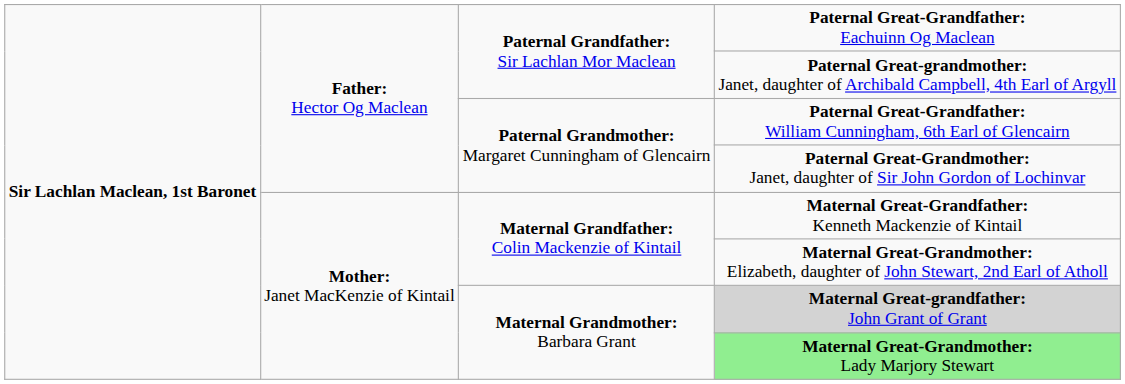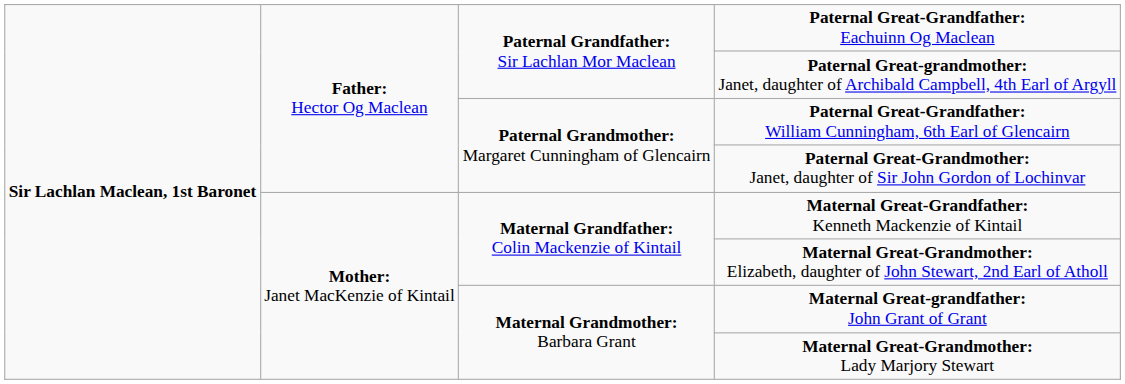(917, 308) lightgrey background -> (917, 308) no background
(917, 355) lightgreen background -> (917, 355) no background
